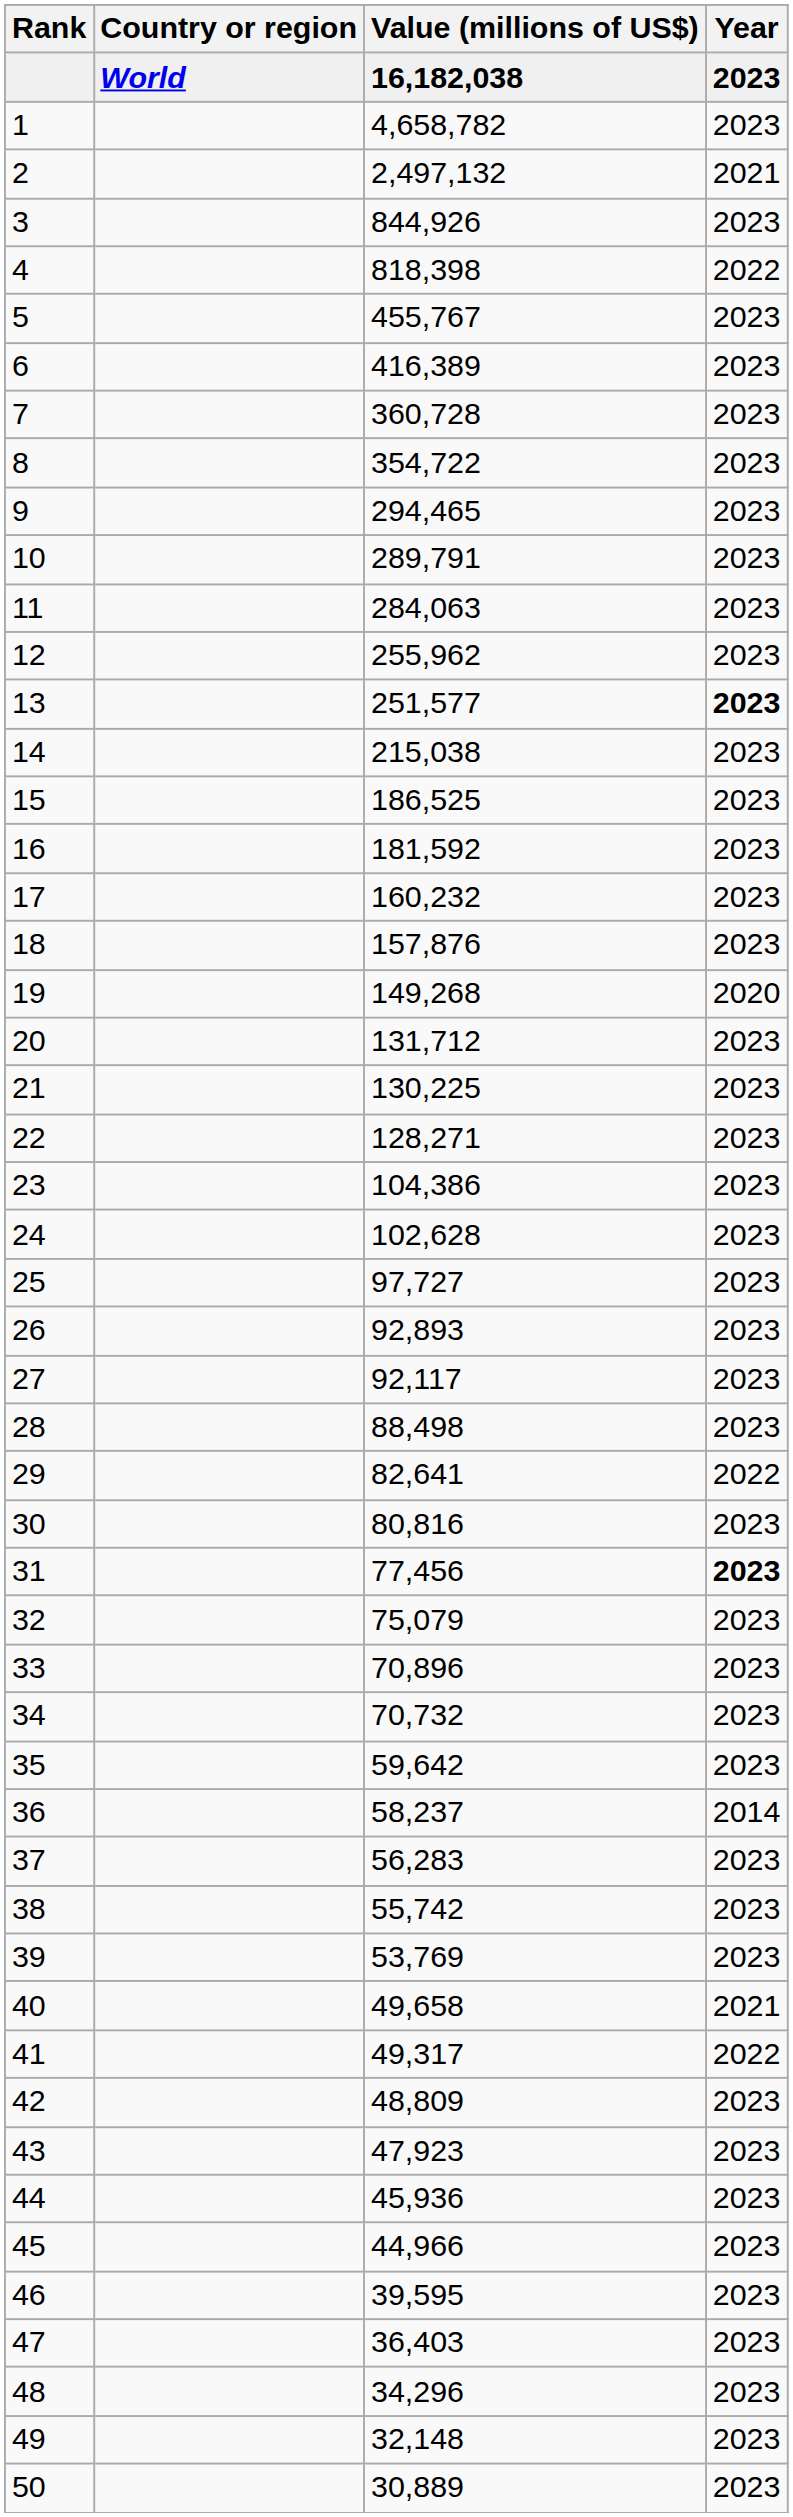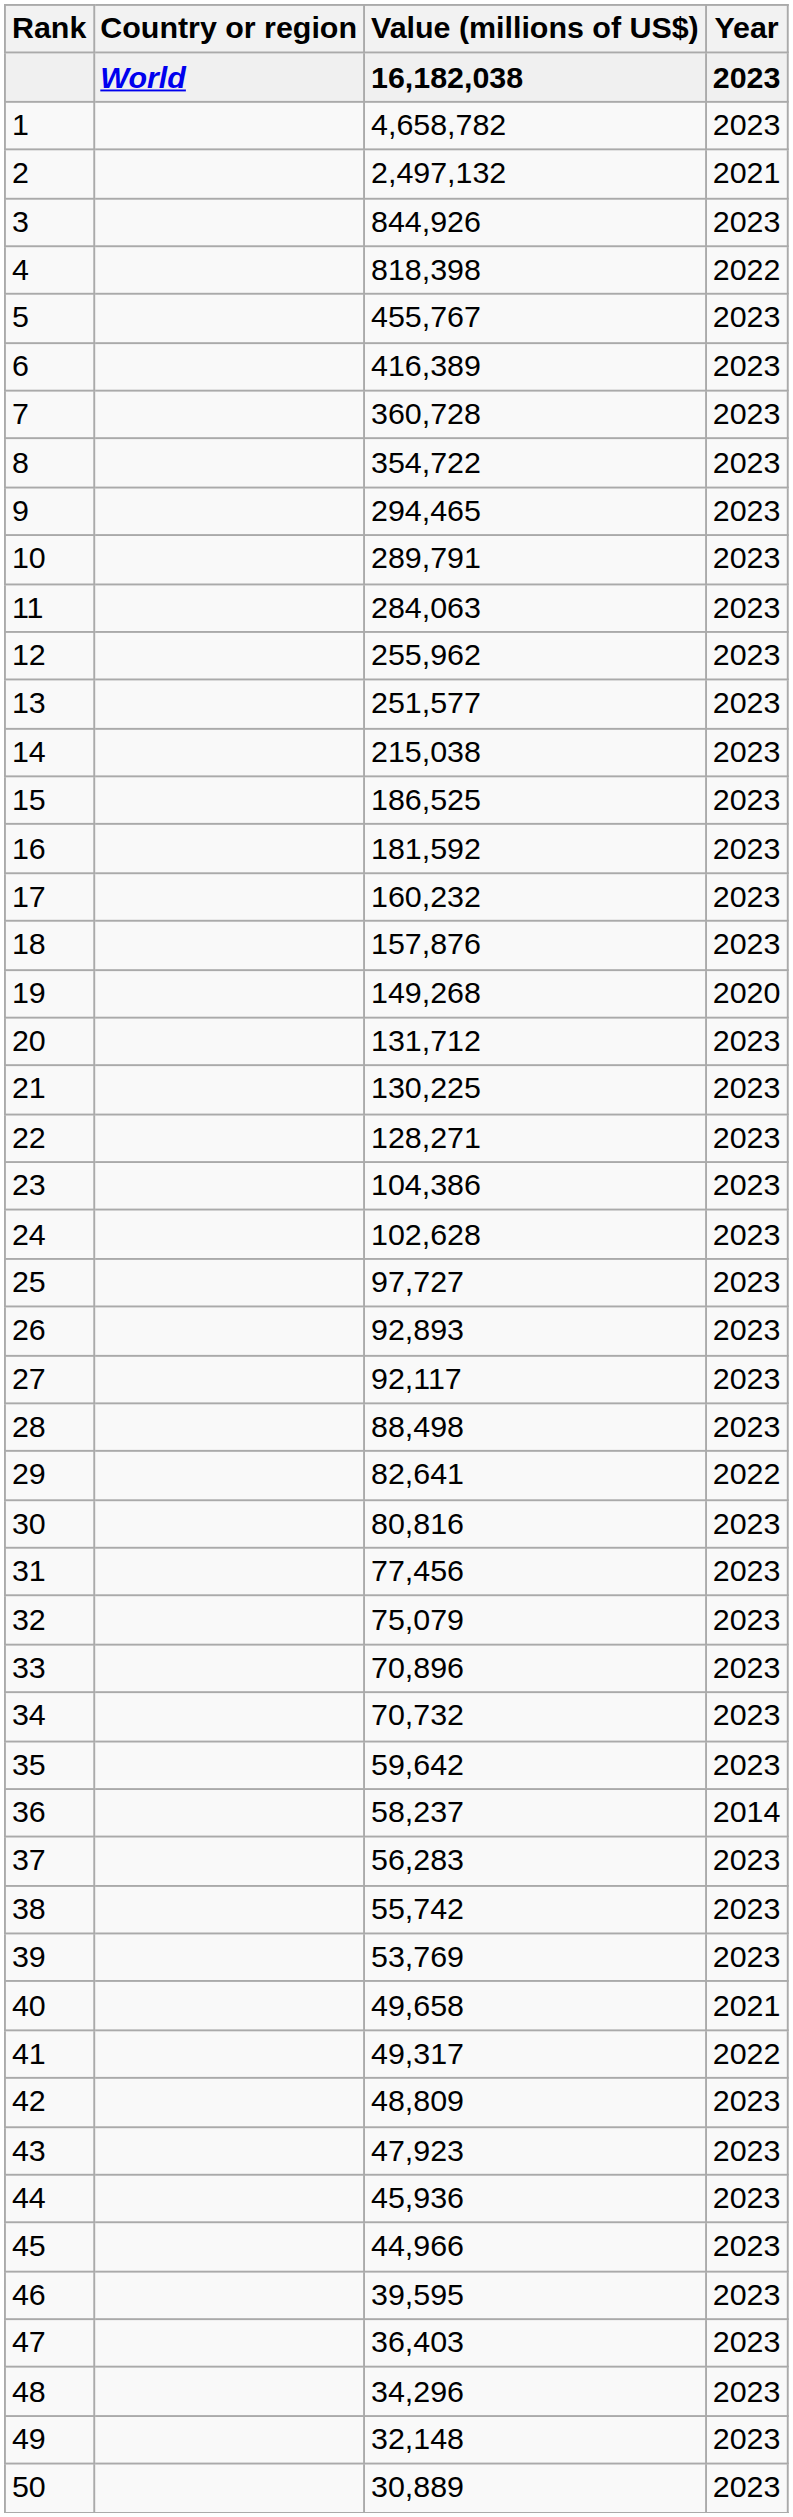(747, 703) bold -> (747, 703) normal
(747, 1571) bold -> (747, 1571) normal
